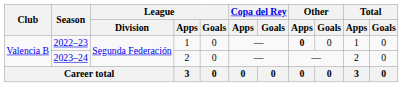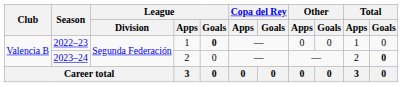(214, 43) normal -> (214, 43) bold
(302, 43) bold -> (302, 43) normal
(384, 58) normal -> (384, 58) bold
